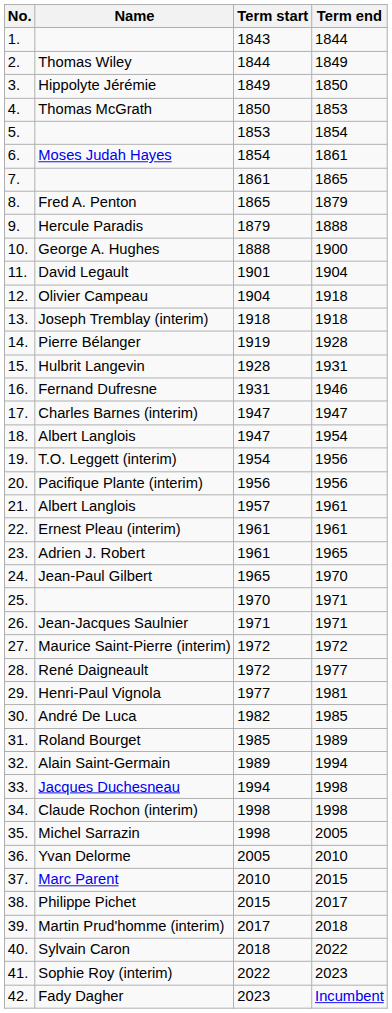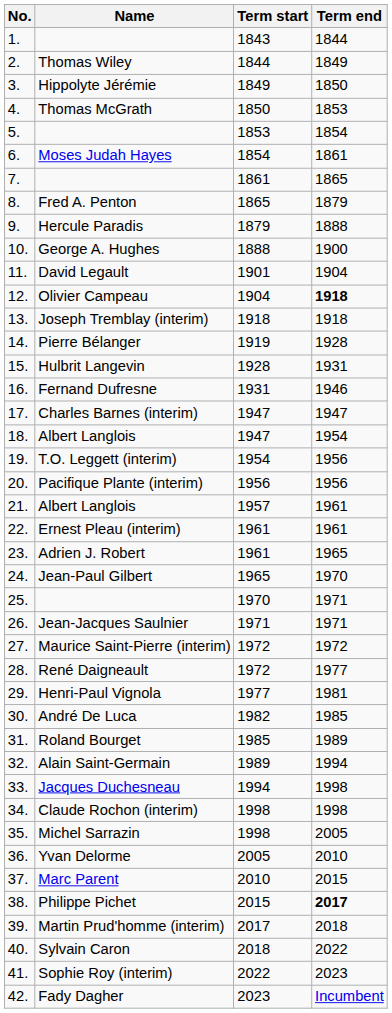(331, 296) normal -> (331, 296) bold
(331, 903) normal -> (331, 903) bold
